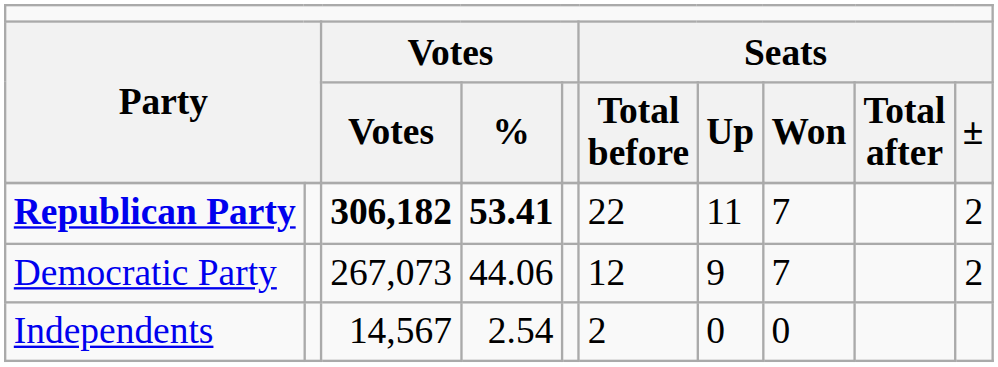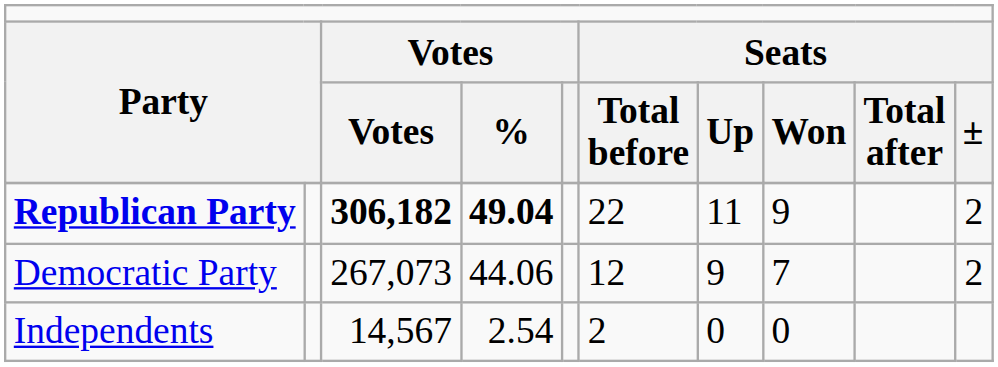(511, 212) 53.41 -> (511, 212) 49.04
(781, 212) 7 -> (781, 212) 9
